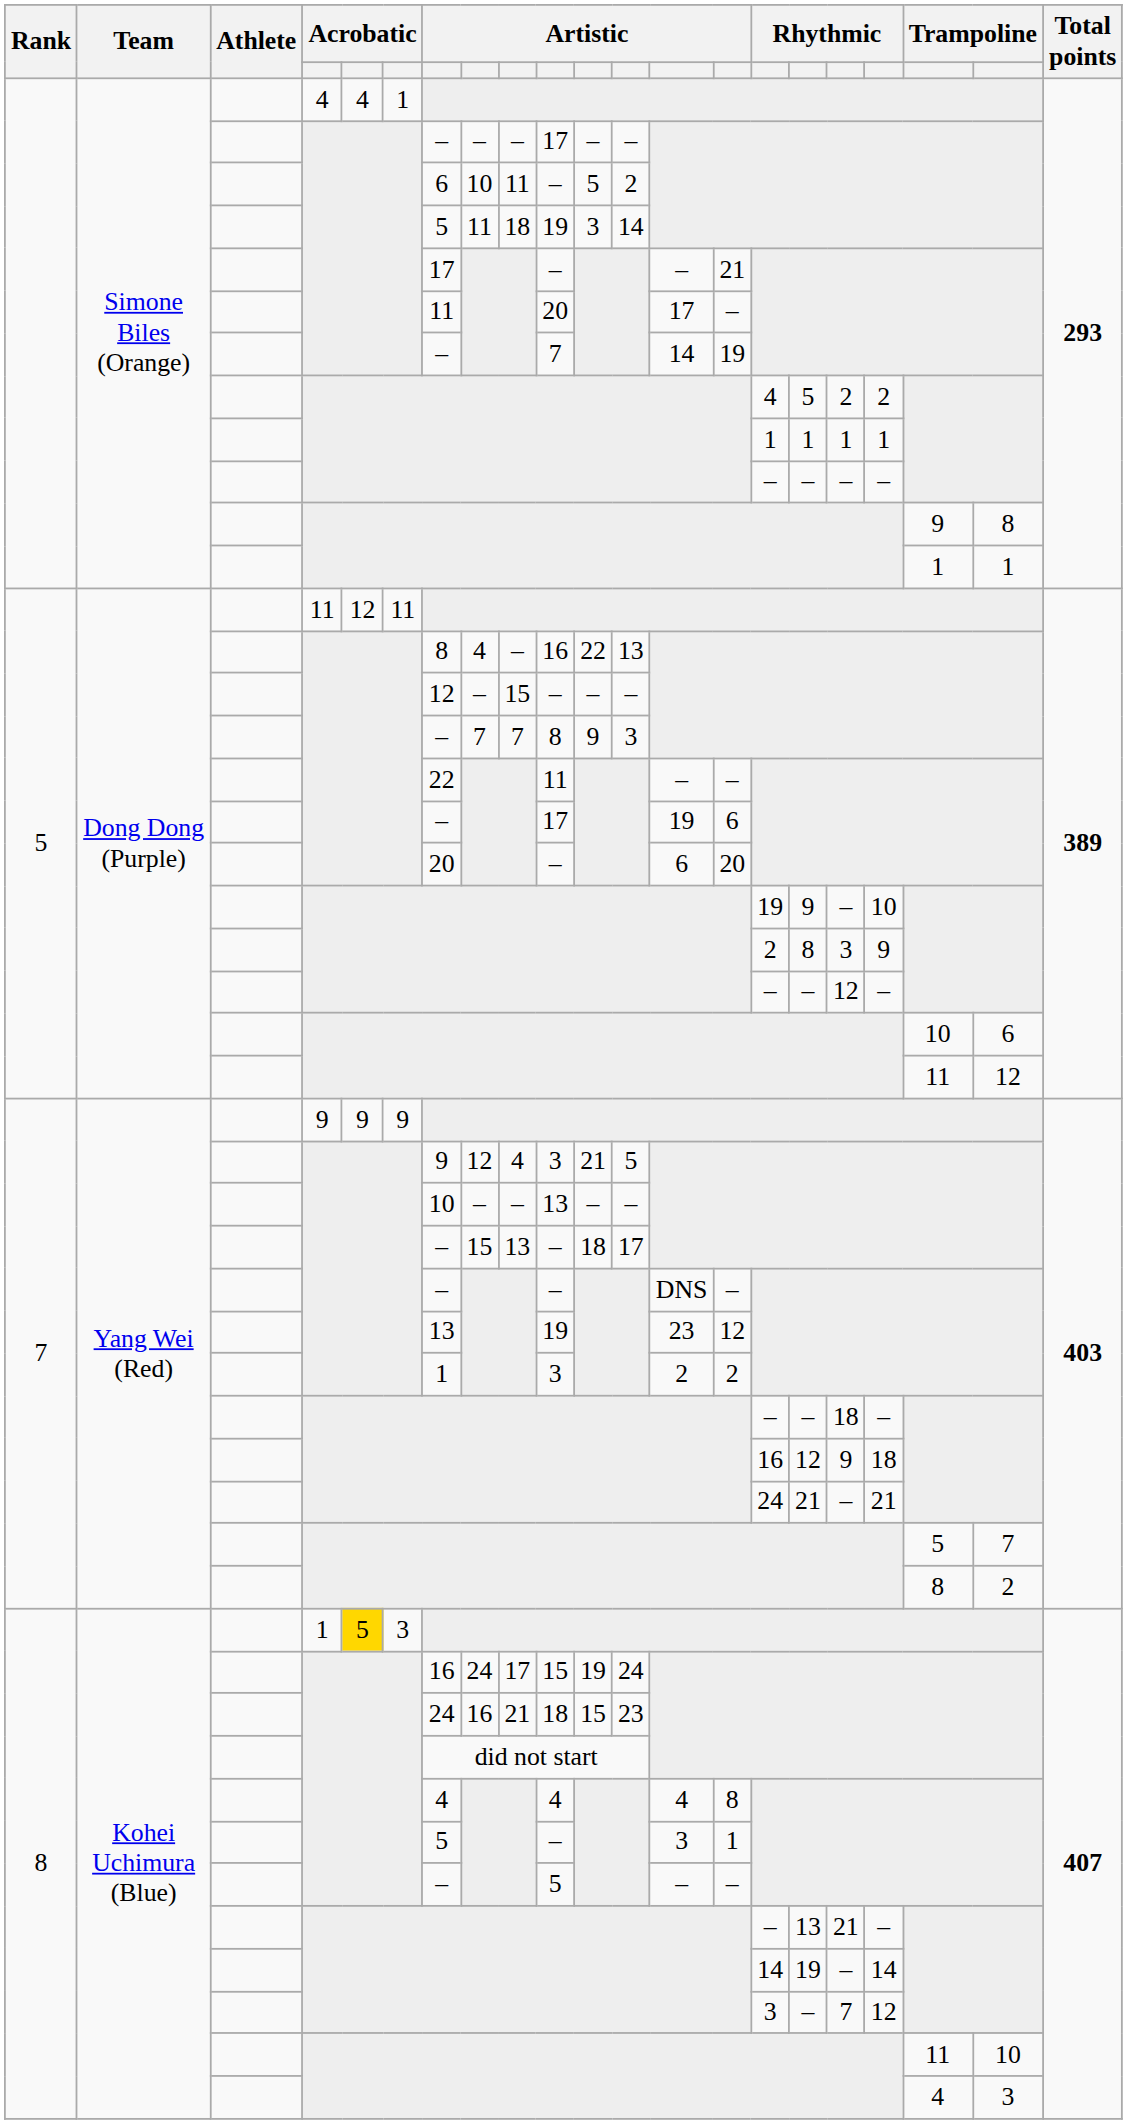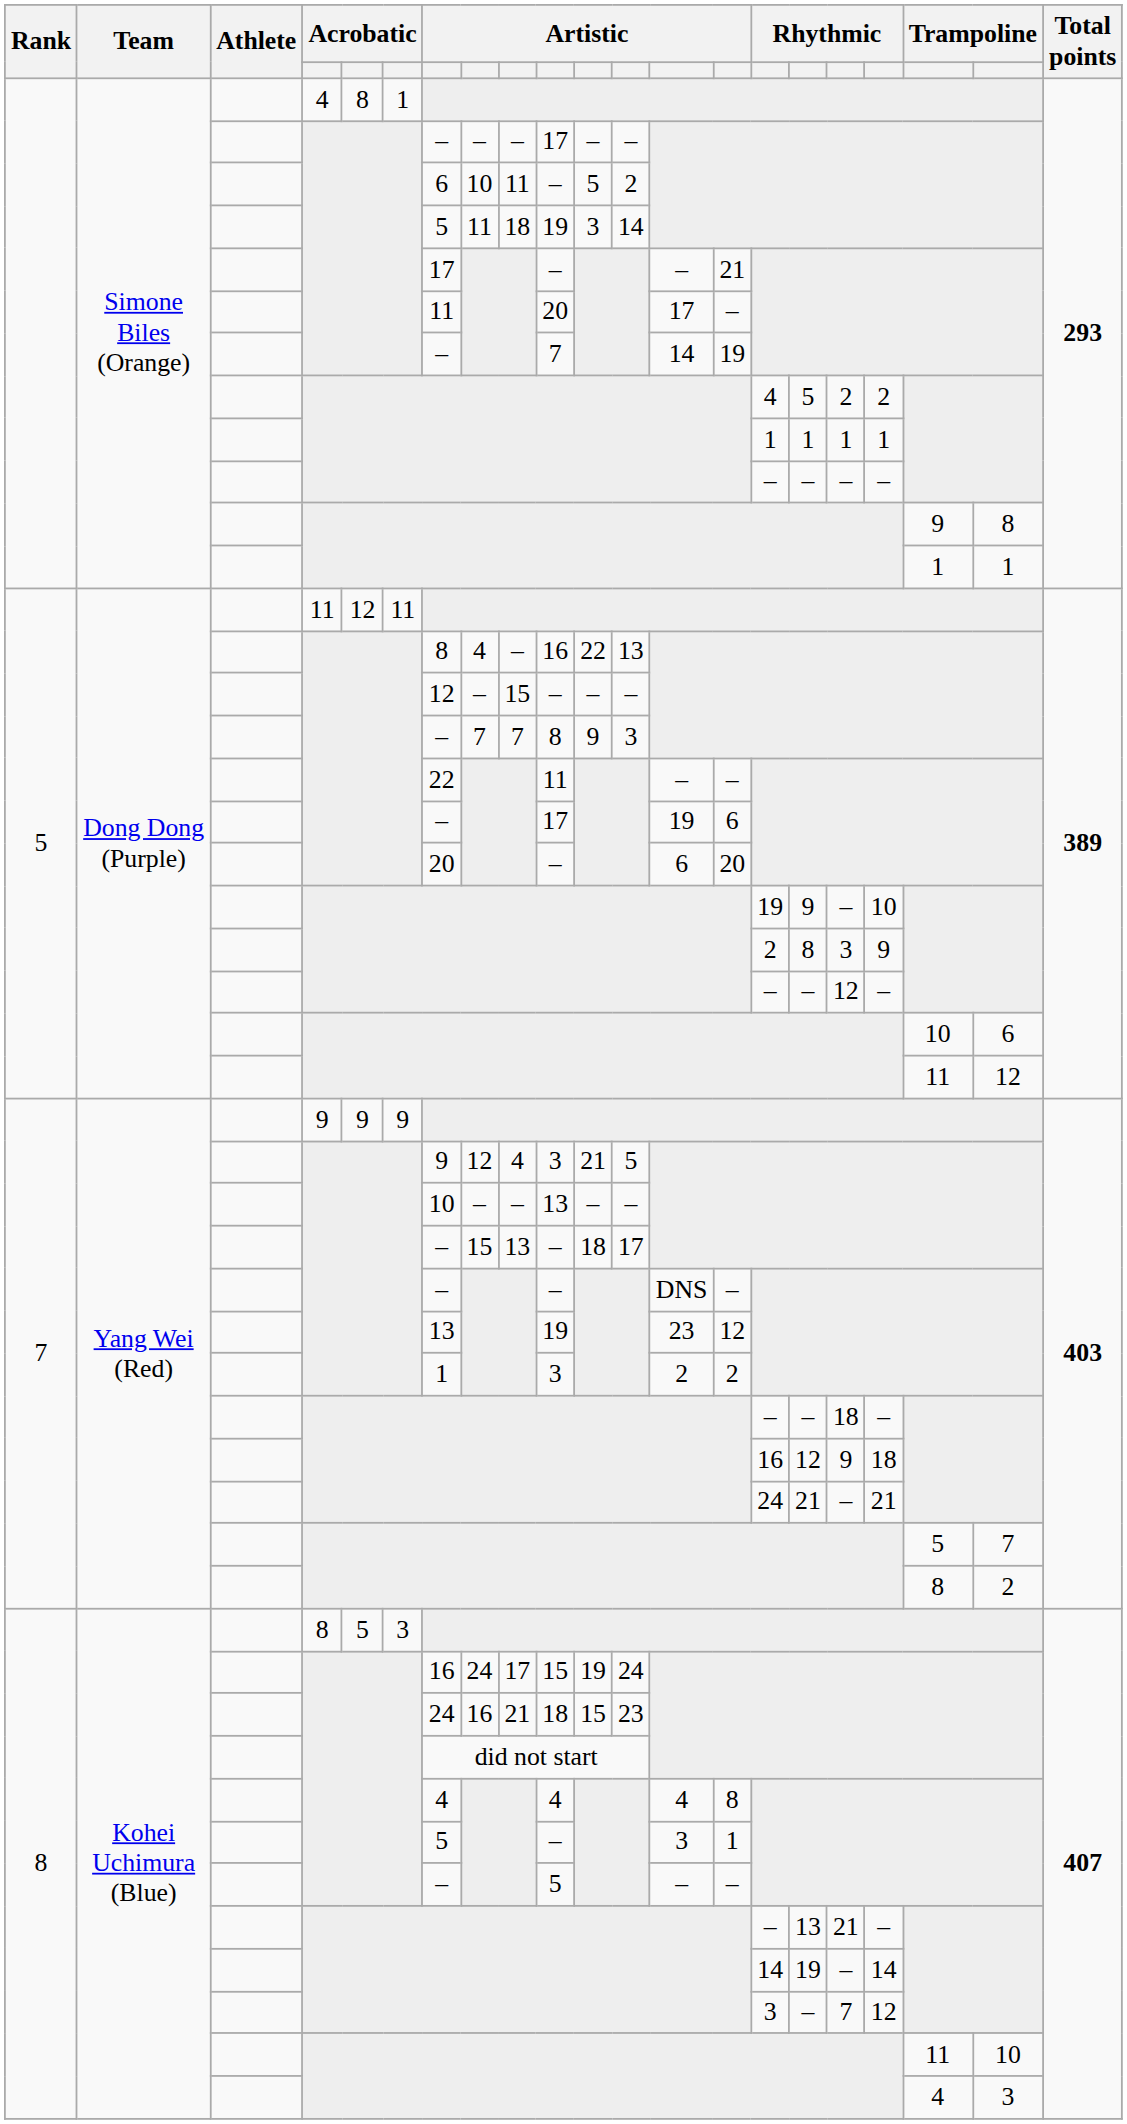(363, 99) 4 -> (363, 99) 8
(322, 1629) 1 -> (322, 1629) 8
(363, 1629) gold background -> (363, 1629) no background
